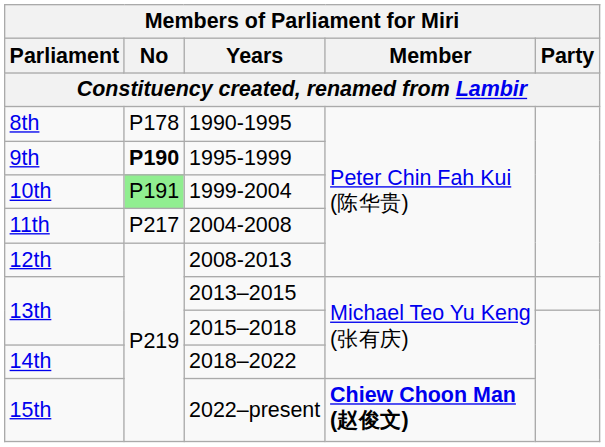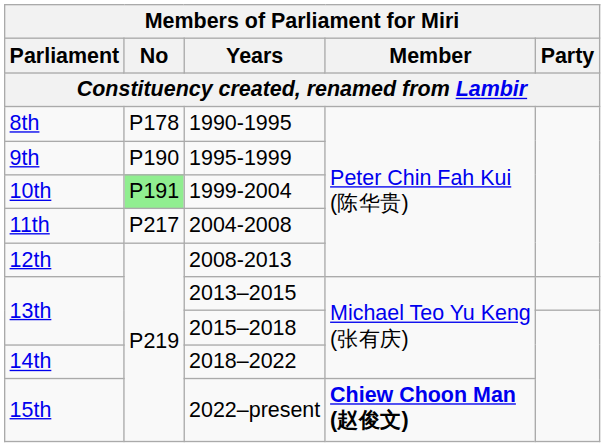(154, 157) bold -> (154, 157) normal
